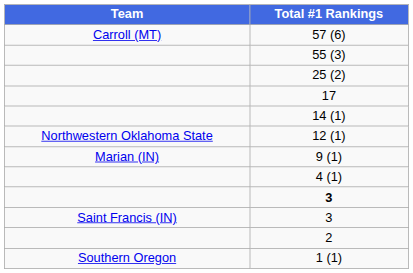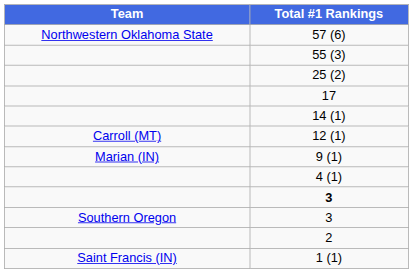(127, 34) Carroll (MT) -> (127, 34) Northwestern Oklahoma State
(127, 136) Northwestern Oklahoma State -> (127, 136) Carroll (MT)
(127, 217) Saint Francis (IN) -> (127, 217) Southern Oregon
(127, 258) Southern Oregon -> (127, 258) Saint Francis (IN)
